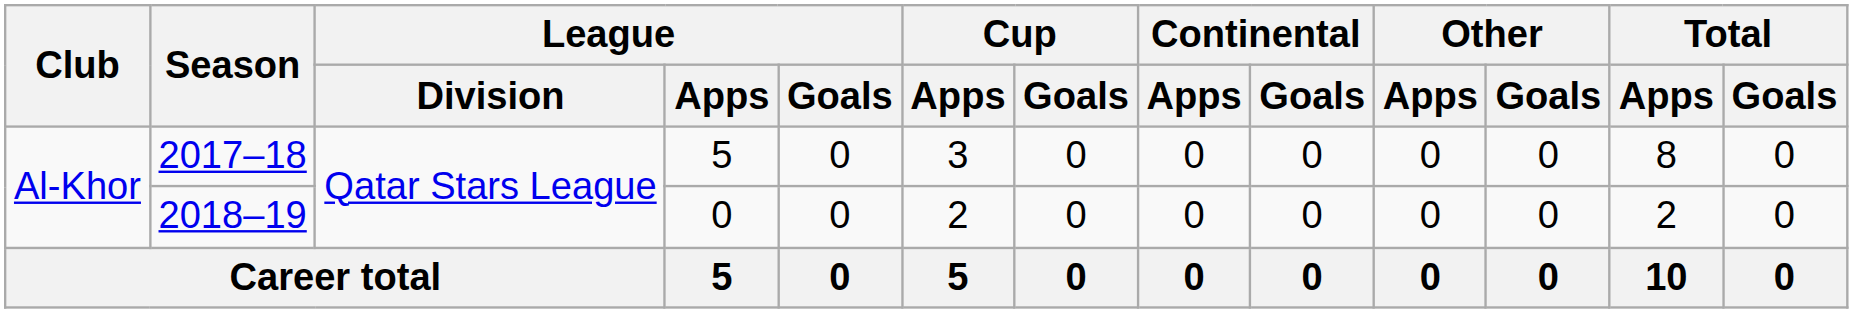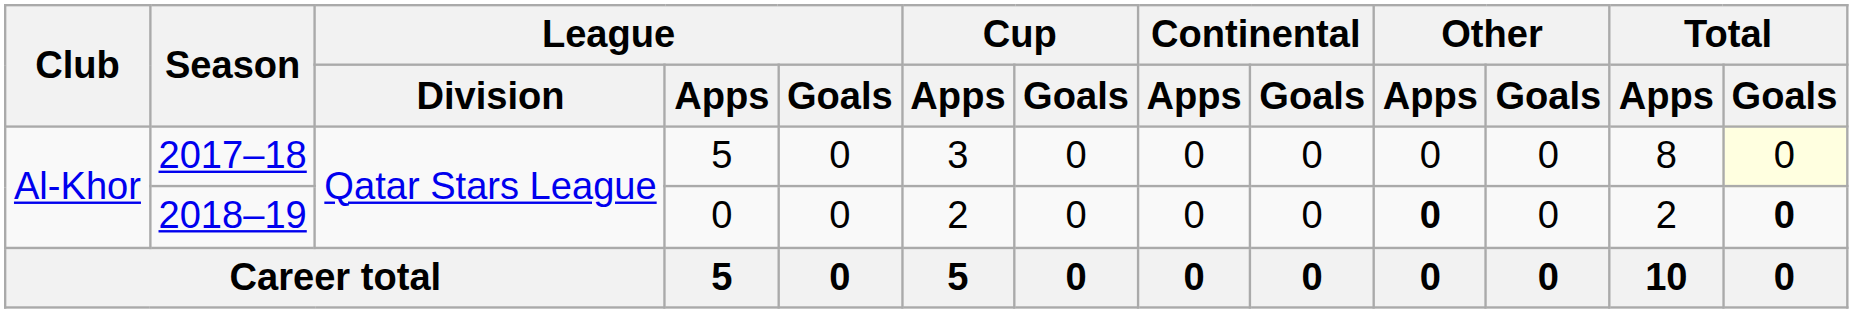(1784, 155) no background -> (1784, 155) lightyellow background
(1430, 215) normal -> (1430, 215) bold
(1784, 215) normal -> (1784, 215) bold
